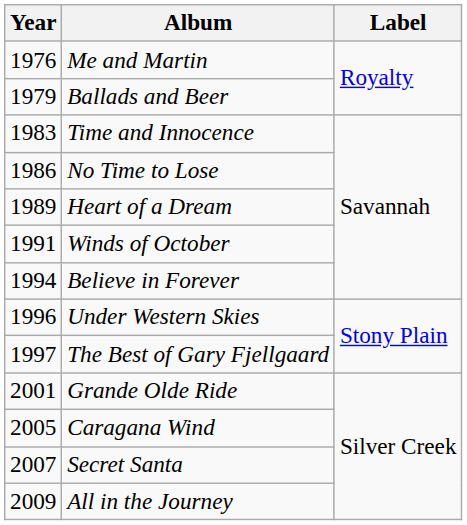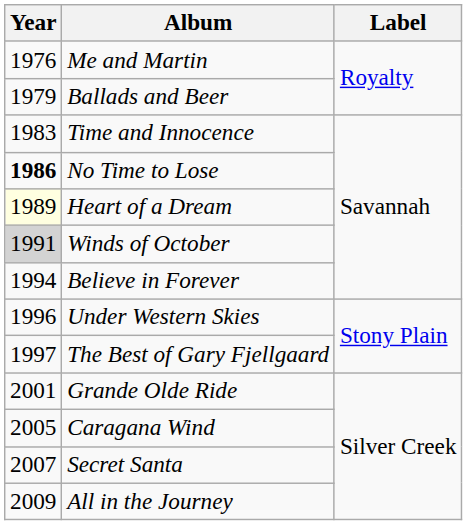(33, 170) normal -> (33, 170) bold
(33, 206) no background -> (33, 206) lightyellow background
(33, 243) no background -> (33, 243) lightgrey background
